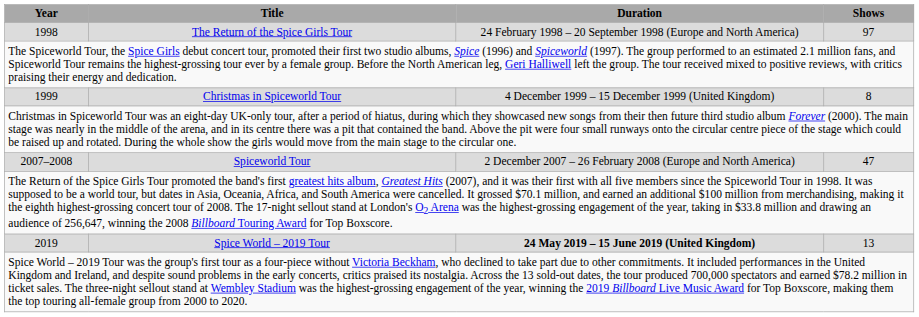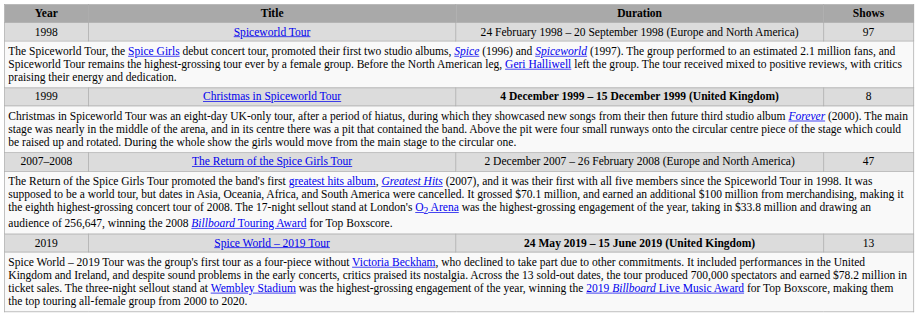(272, 31) The Return of the Spice Girls Tour -> (272, 31) Spiceworld Tour
(640, 96) normal -> (640, 96) bold
(272, 162) Spiceworld Tour -> (272, 162) The Return of the Spice Girls Tour
